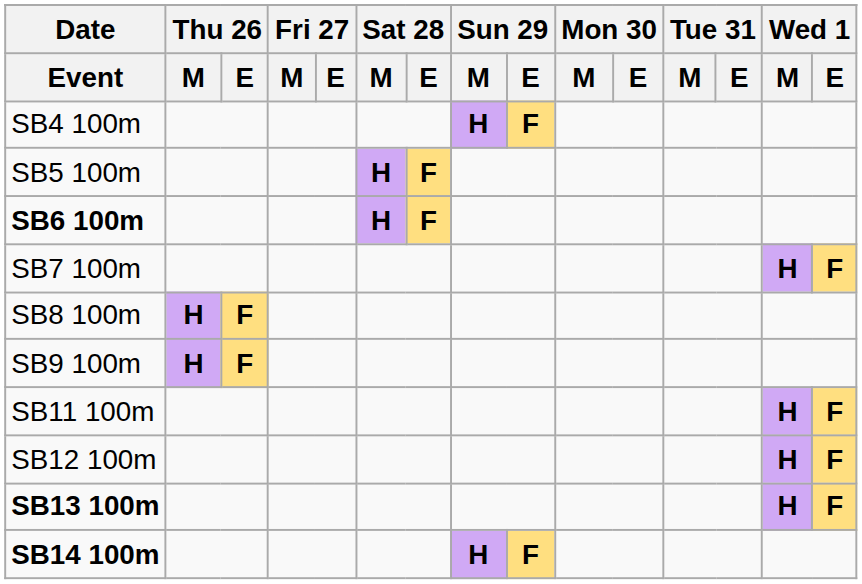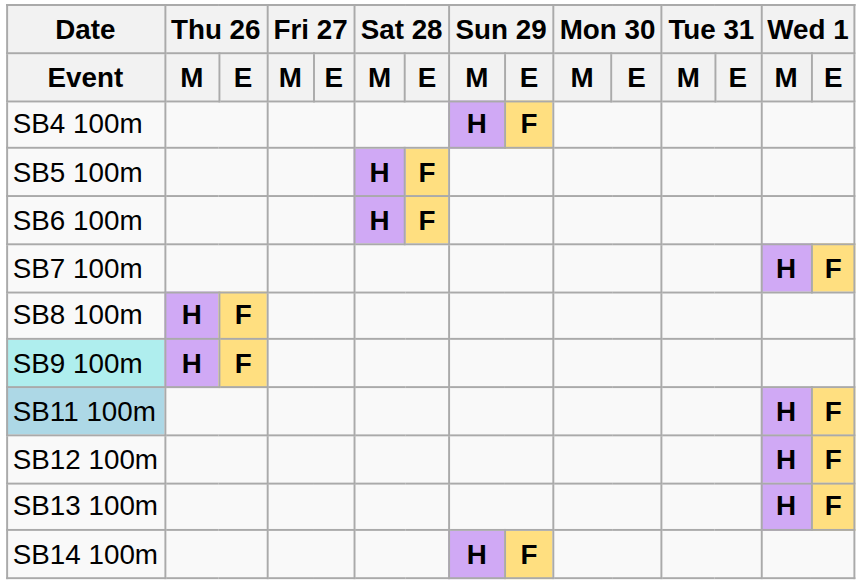(78, 220) bold -> (78, 220) normal
(76, 363) no background -> (78, 363) paleturquoise background
(83, 411) no background -> (84, 411) lightblue background
(85, 507) bold -> (85, 507) normal
(85, 554) bold -> (85, 554) normal
